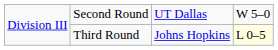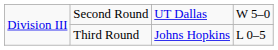(251, 34) lightyellow background -> (251, 34) no background
